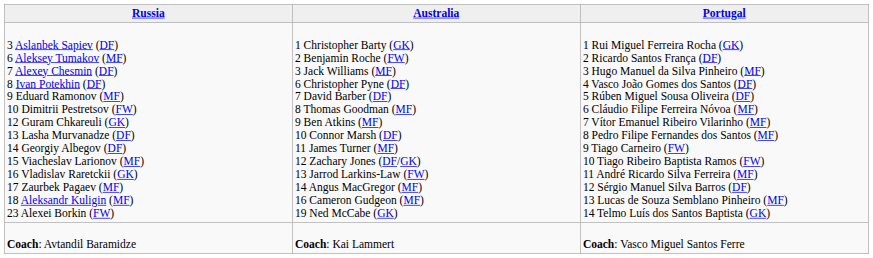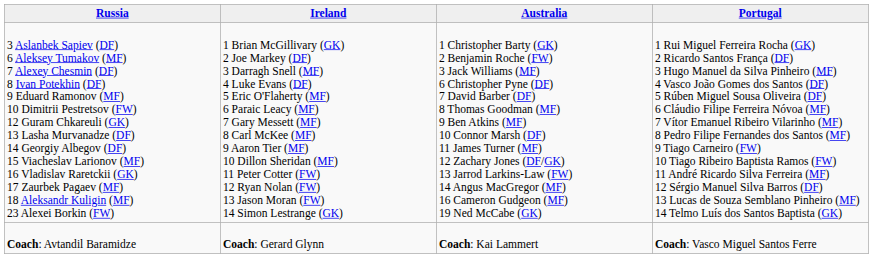+ column: (328, 13)
